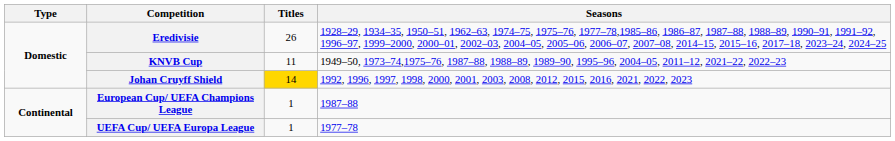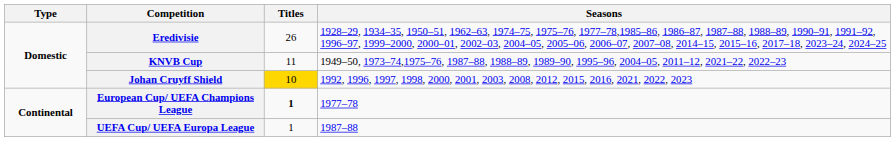(291, 79) 14 -> (291, 79) 10
(291, 103) normal -> (291, 103) bold
(339, 103) 1987–88 -> (339, 103) 1977–78
(339, 128) 1977–78 -> (339, 128) 1987–88
